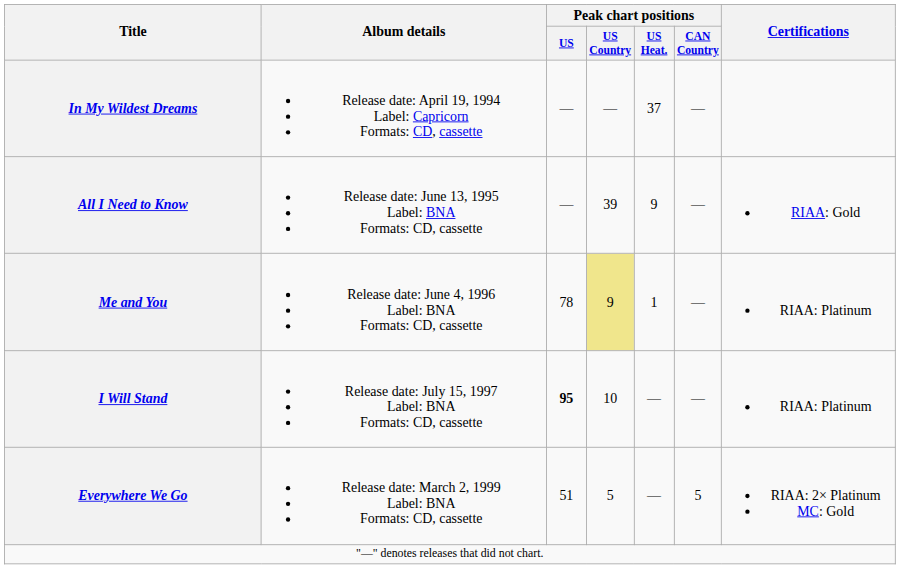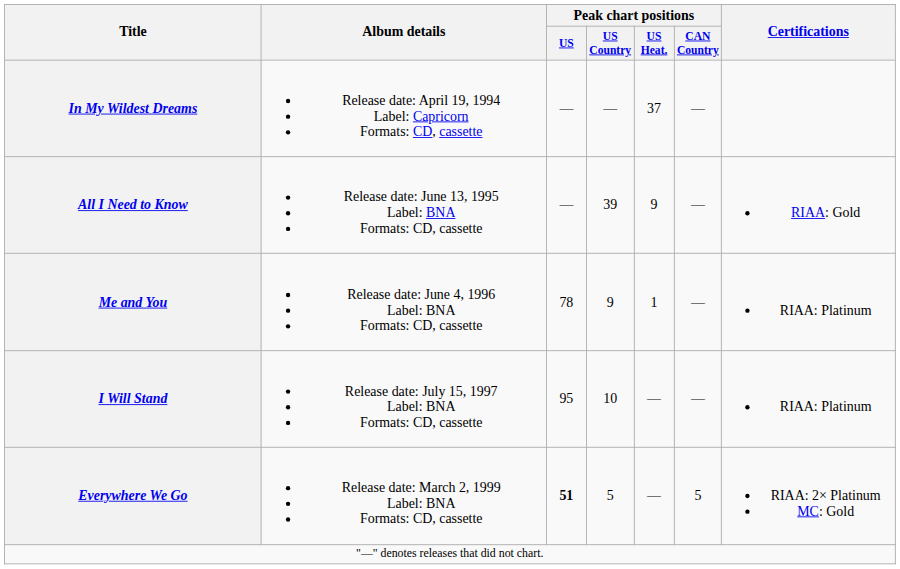(610, 302) khaki background -> (610, 302) no background
(566, 399) bold -> (566, 399) normal
(566, 495) normal -> (566, 495) bold
